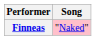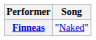(72, 27) pink background -> (72, 27) no background
